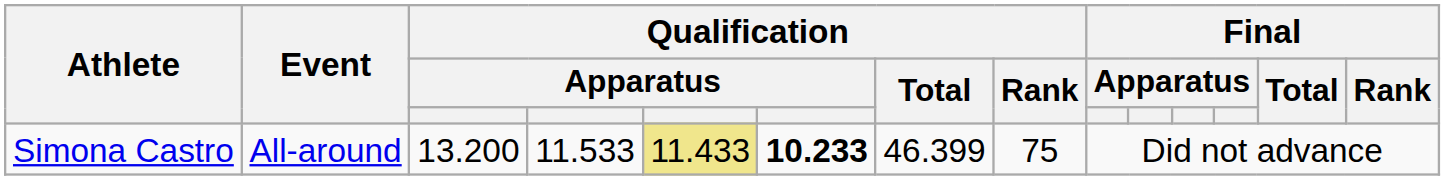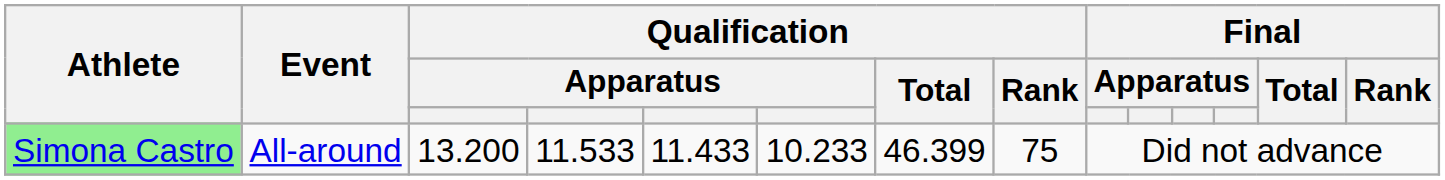(123, 150) no background -> (123, 150) lightgreen background
(700, 150) khaki background -> (700, 150) no background
(817, 150) bold -> (817, 150) normal
